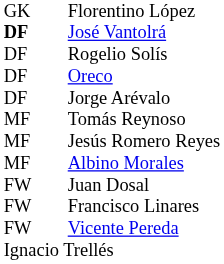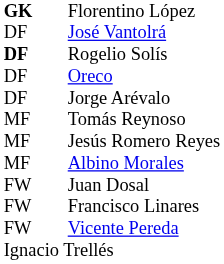(17, 10) normal -> (18, 10) bold
(16, 32) bold -> (15, 32) normal
(15, 54) normal -> (16, 54) bold
